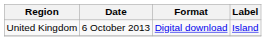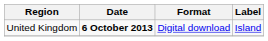(116, 28) normal -> (117, 28) bold
